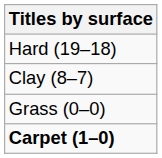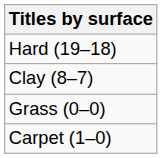(62, 137) bold -> (60, 137) normal
